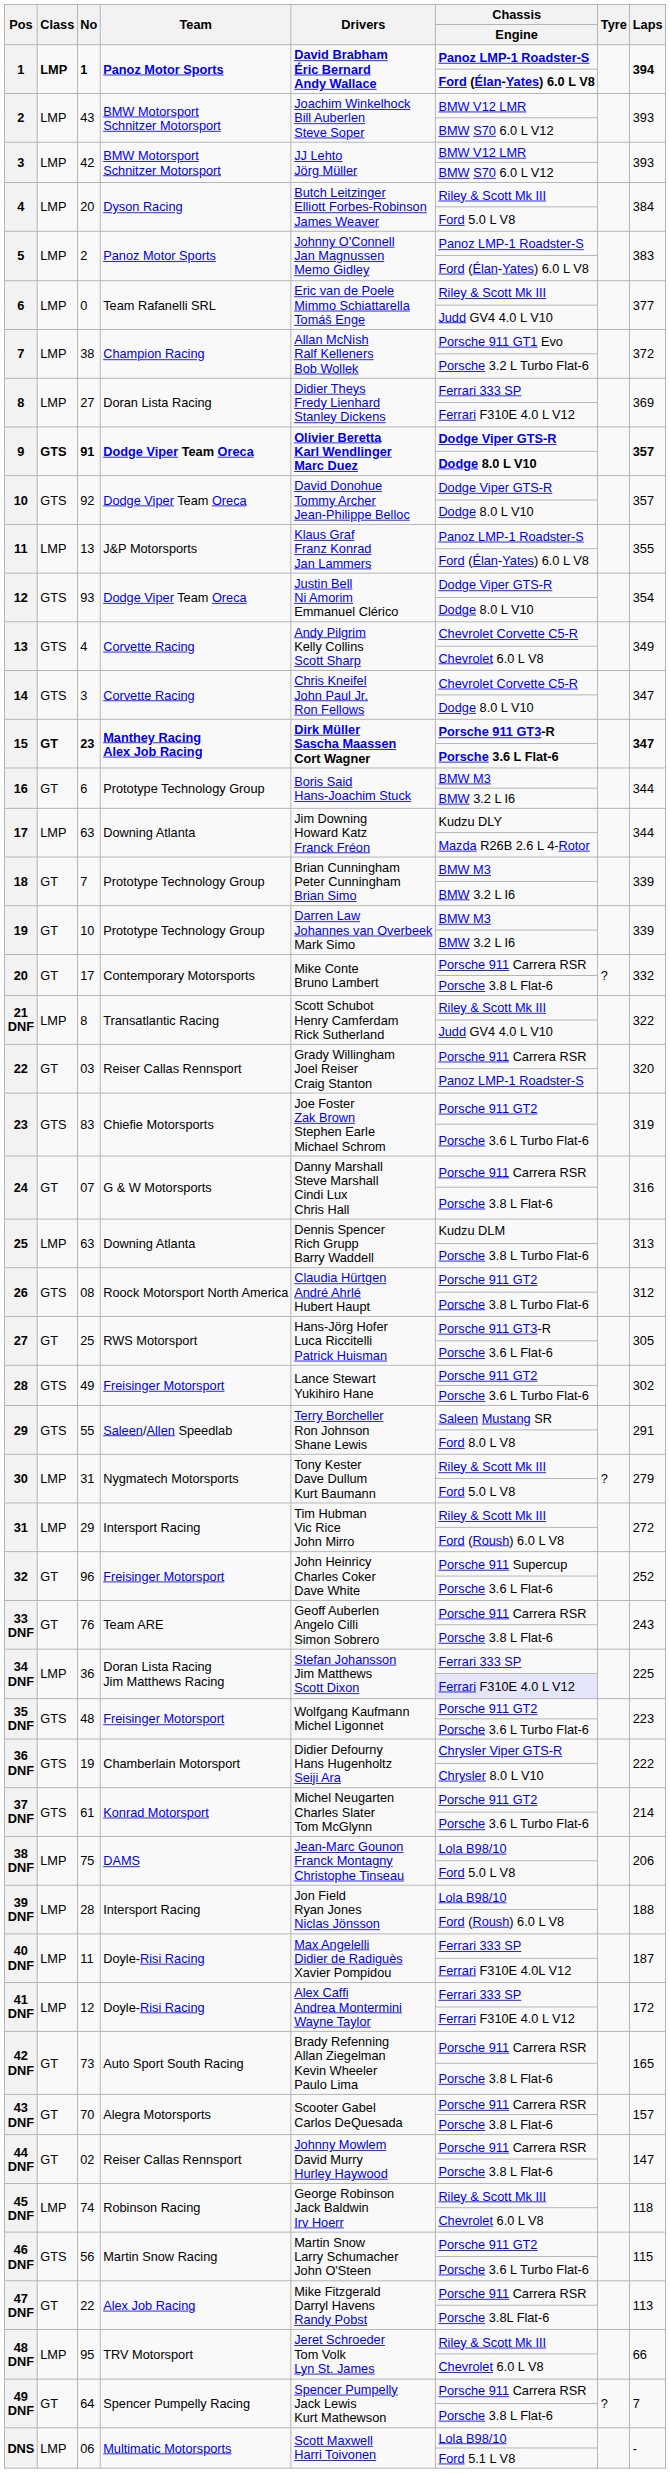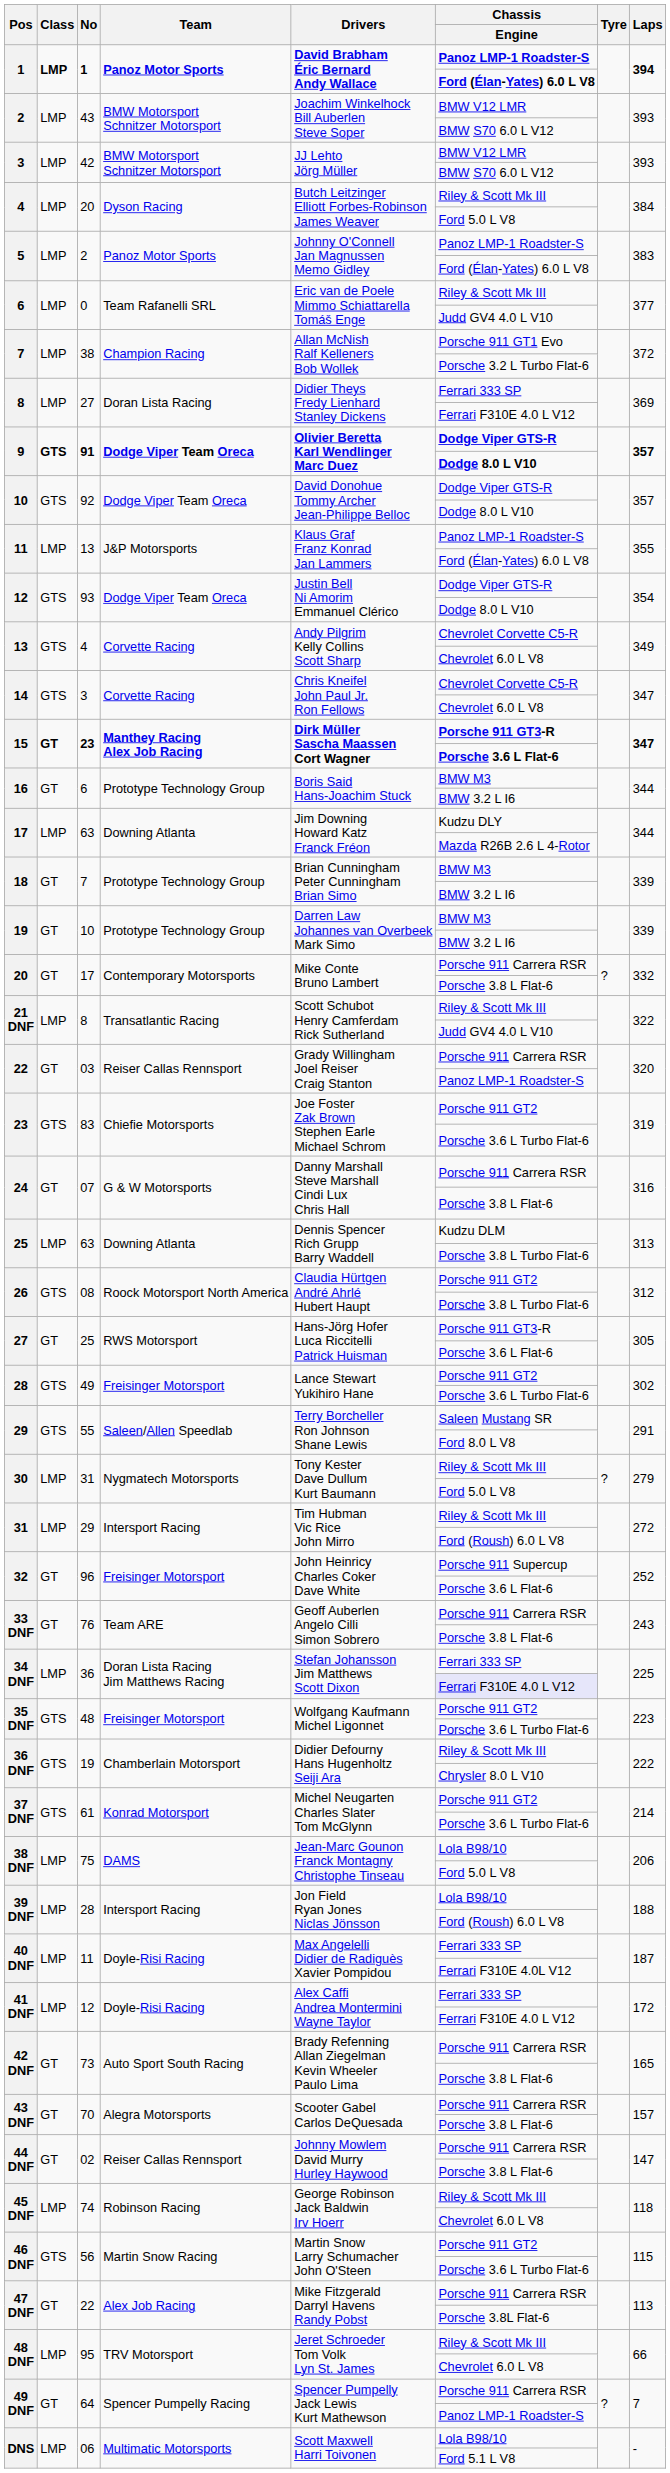(486, 707) Dodge 8.0 L V10 -> (491, 707) Chevrolet 6.0 L V8
(500, 1751) Chrysler Viper GTS-R -> (492, 1751) Riley & Scott Mk III
(496, 2415) Porsche 3.8 L Flat-6 -> (511, 2415) Panoz LMP-1 Roadster-S
